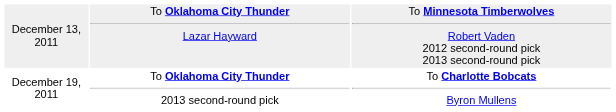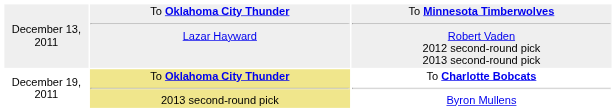(220, 88) no background -> (220, 88) khaki background
